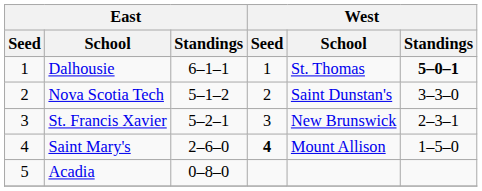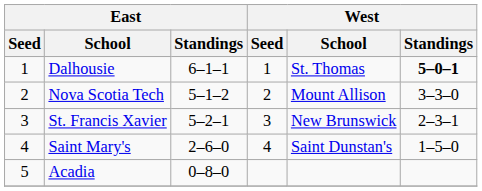(342, 95) Saint Dunstan's -> (338, 95) Mount Allison
(267, 146) bold -> (267, 146) normal
(338, 146) Mount Allison -> (342, 146) Saint Dunstan's
